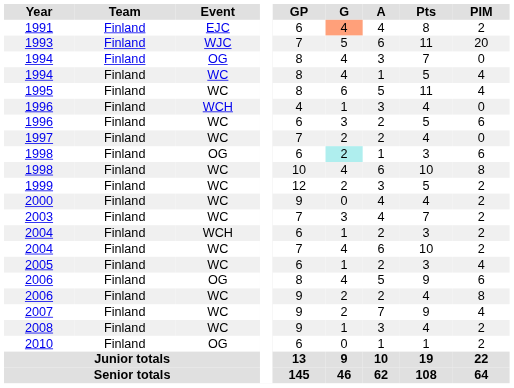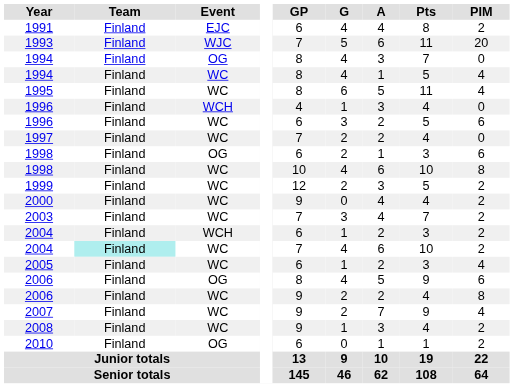(344, 27) lightsalmon background -> (344, 27) no background
(344, 154) paleturquoise background -> (344, 154) no background
(125, 249) no background -> (125, 249) paleturquoise background
